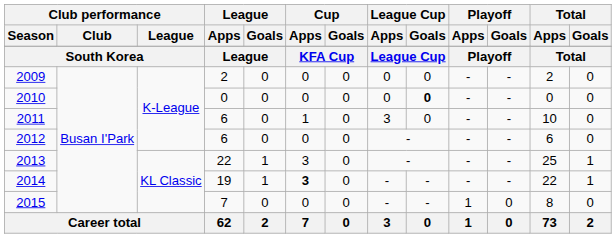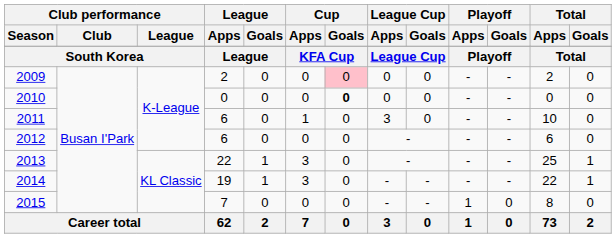(346, 77) no background -> (346, 77) pink background
(346, 98) normal -> (346, 98) bold
(428, 98) bold -> (428, 98) normal
(305, 181) bold -> (305, 181) normal
